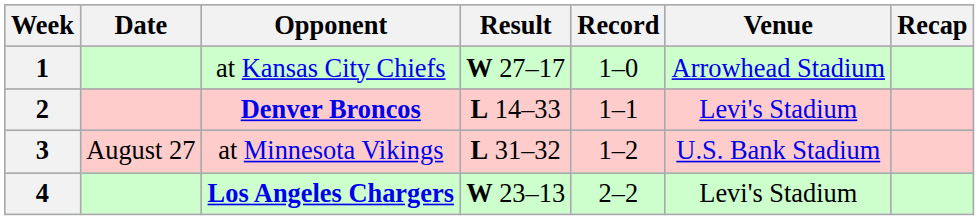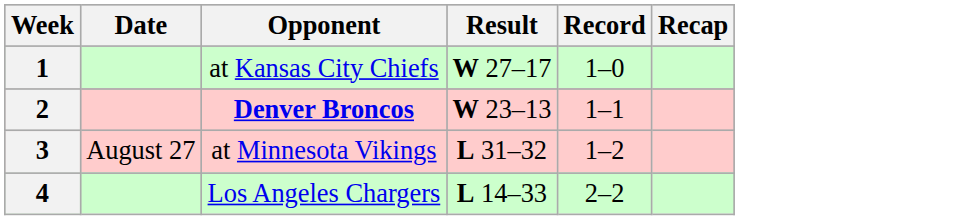- column: (778, 25)
(516, 109) L 14–33 -> (502, 109) W 23–13
(331, 192) bold -> (324, 192) normal
(516, 192) W 23–13 -> (502, 192) L 14–33
